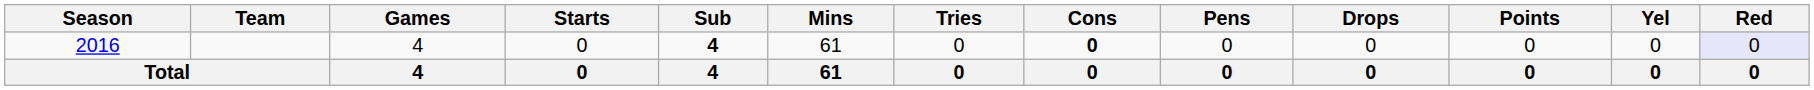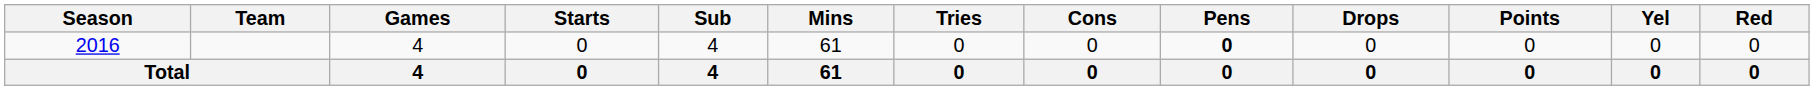(713, 45) bold -> (713, 45) normal
(1092, 45) bold -> (1092, 45) normal
(1227, 45) normal -> (1227, 45) bold
(1754, 45) lavender background -> (1754, 45) no background
